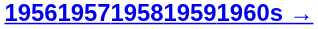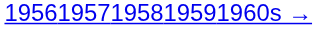(159, 13) bold -> (158, 13) normal
